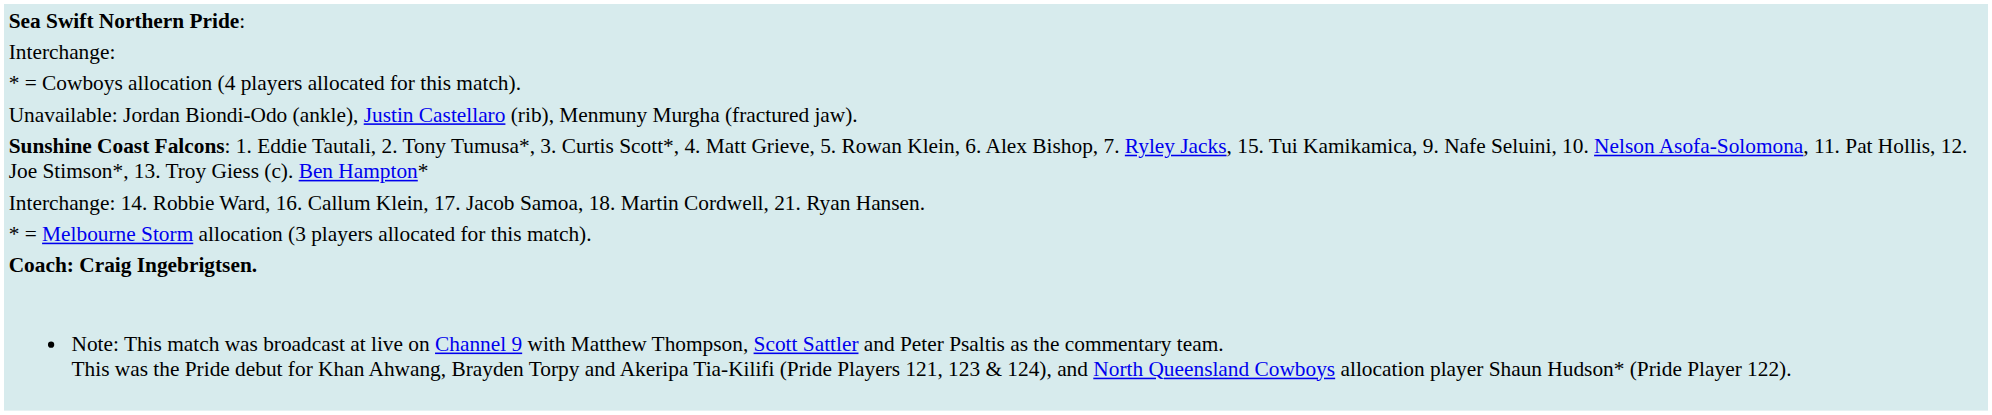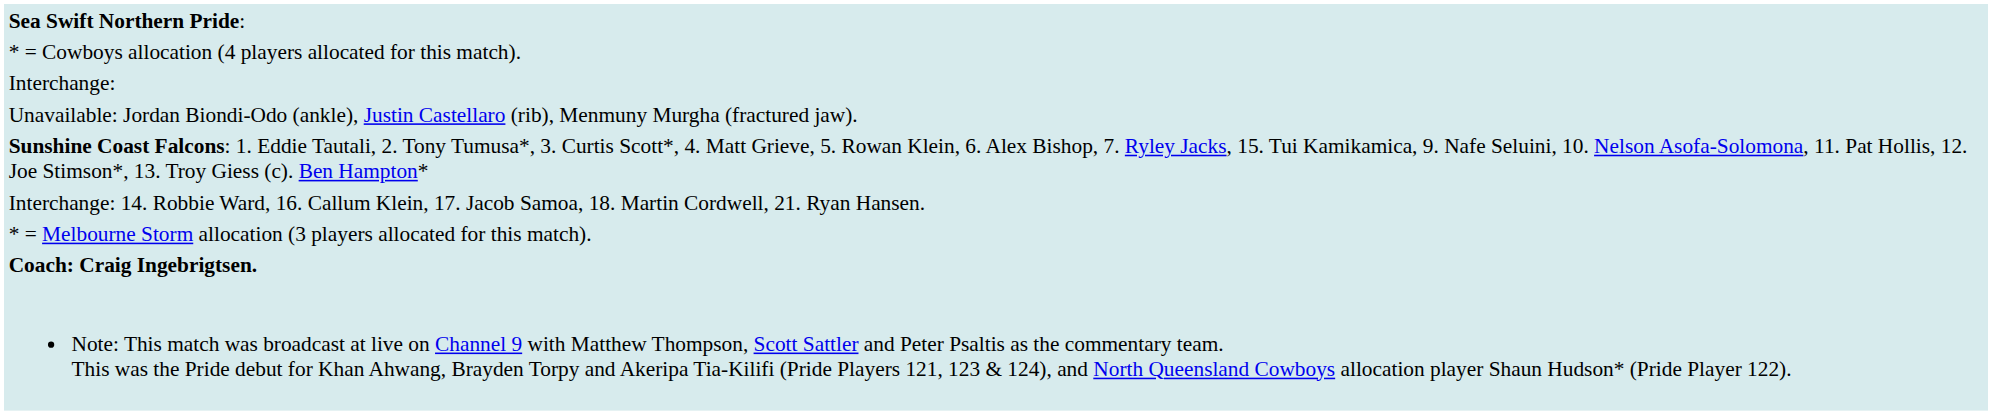(62, 52) Interchange: -> (265, 52) * = Cowboys allocation (4 players allocated for this match).
(265, 83) * = Cowboys allocation (4 players allocated for this match). -> (62, 83) Interchange:
